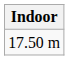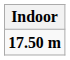(34, 42) normal -> (35, 42) bold
